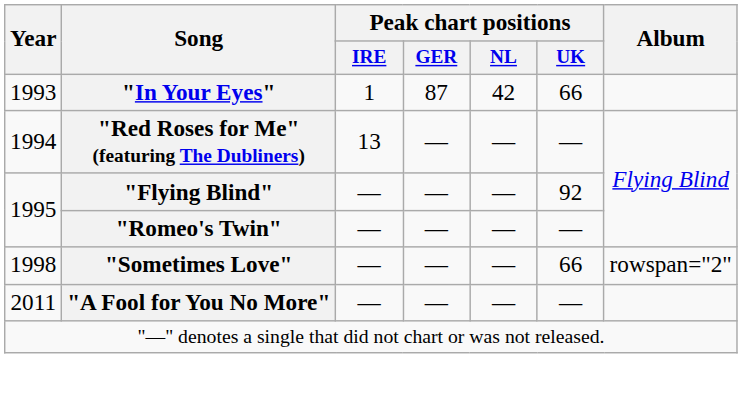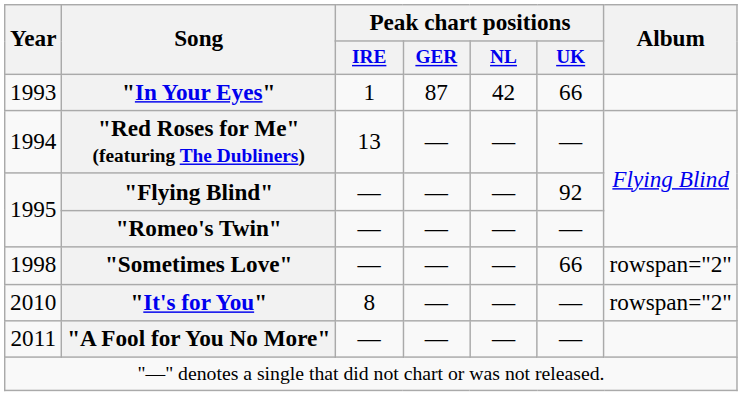+ row: (199, 302)
